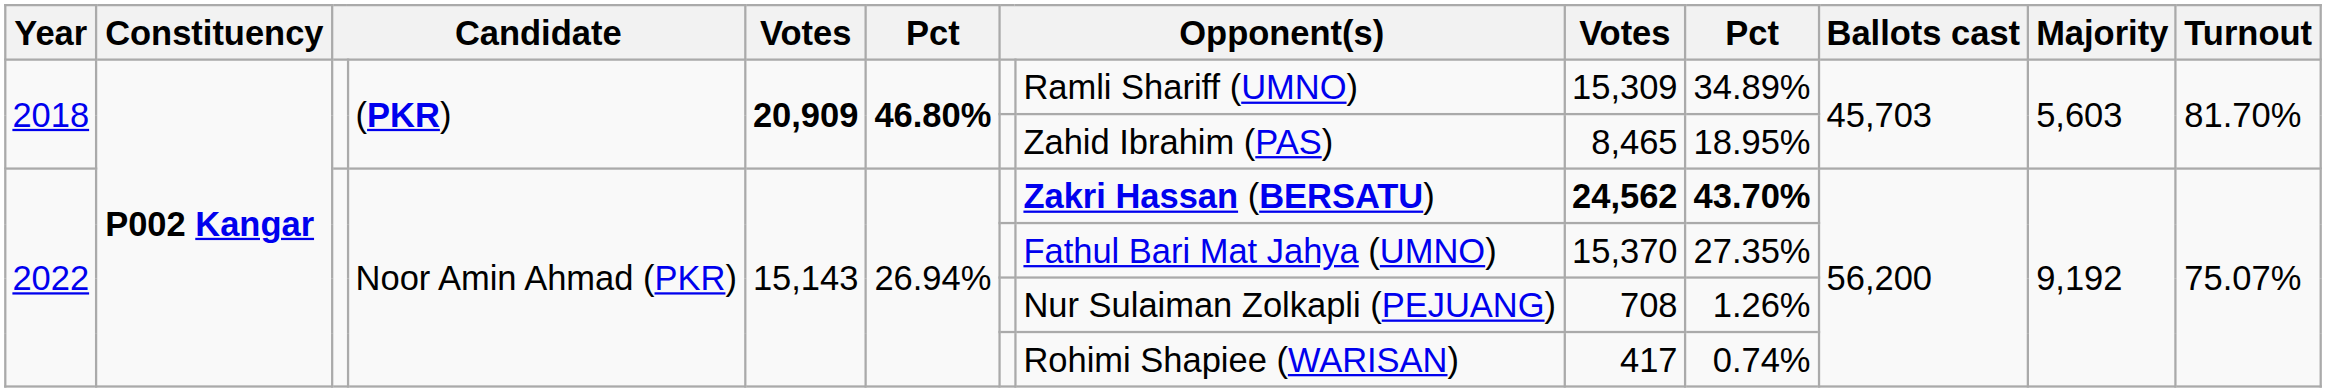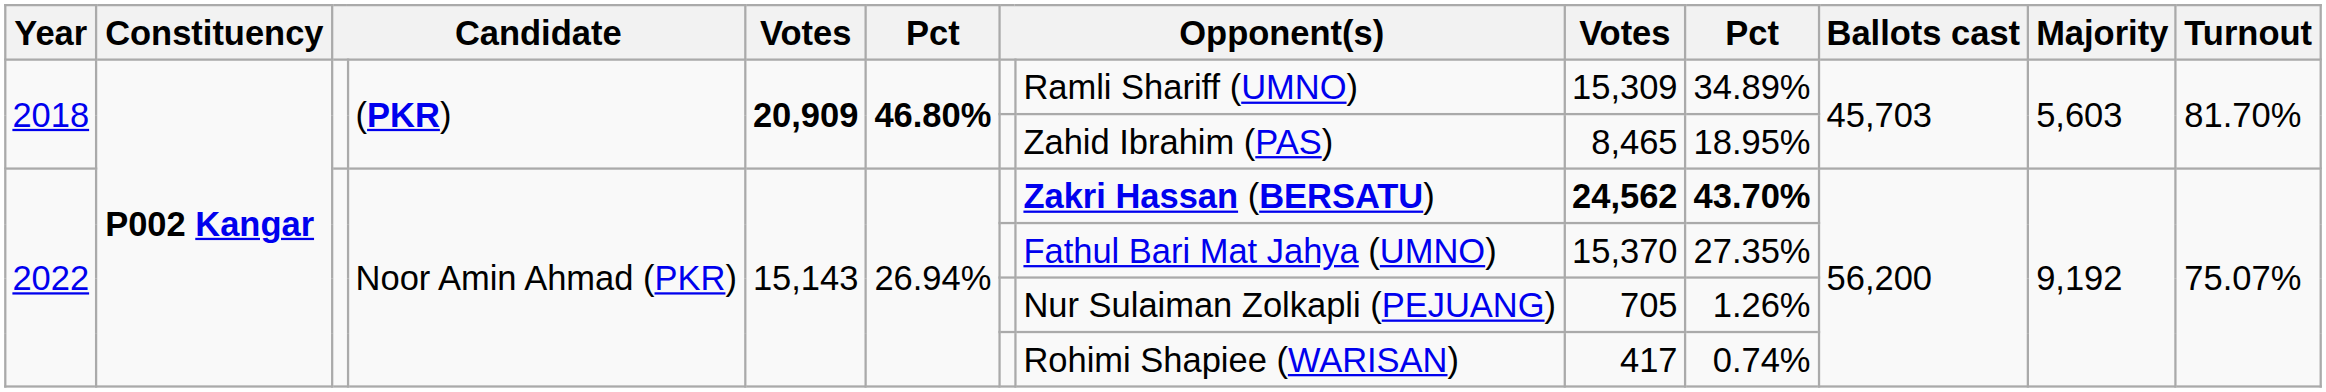(1649, 306) 708 -> (1649, 306) 705
